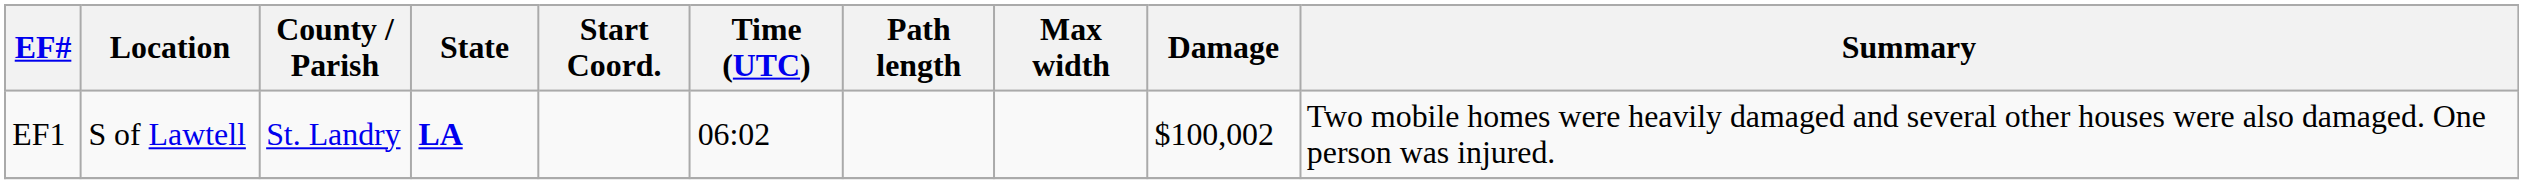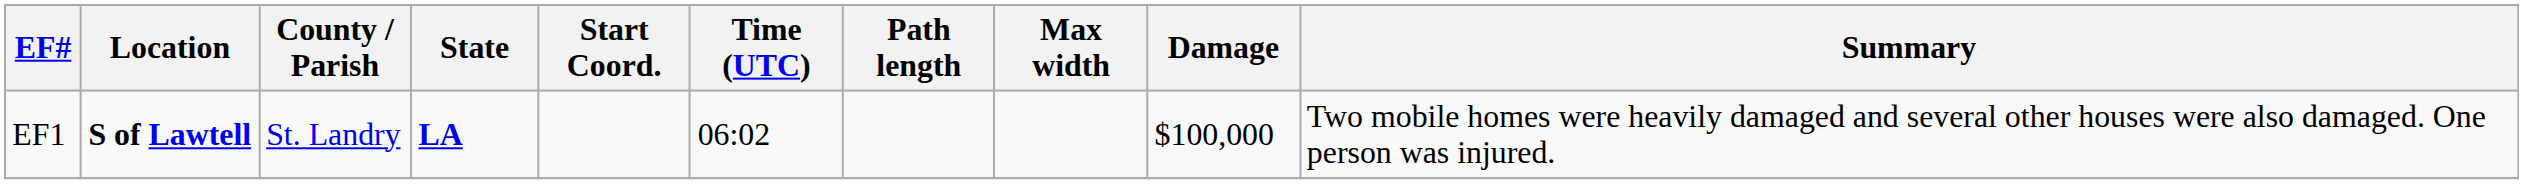(167, 133) normal -> (170, 133) bold
(1214, 133) $100,002 -> (1214, 133) $100,000
